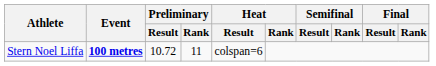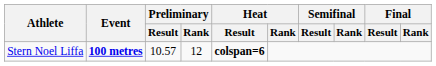(163, 51) 10.72 -> (163, 51) 10.57
(196, 51) 11 -> (196, 51) 12
(239, 51) normal -> (240, 51) bold
